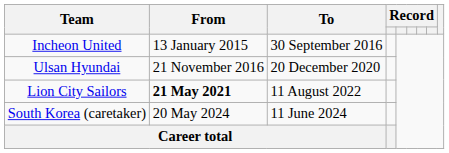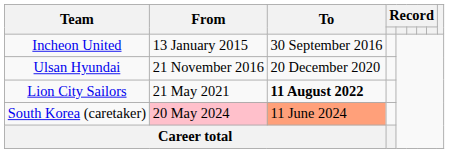(192, 91) bold -> (191, 91) normal
(316, 91) normal -> (317, 91) bold
(191, 113) no background -> (191, 113) pink background
(309, 113) no background -> (309, 113) lightsalmon background
